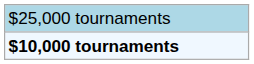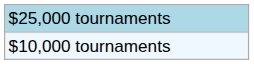(94, 46) bold -> (90, 46) normal
